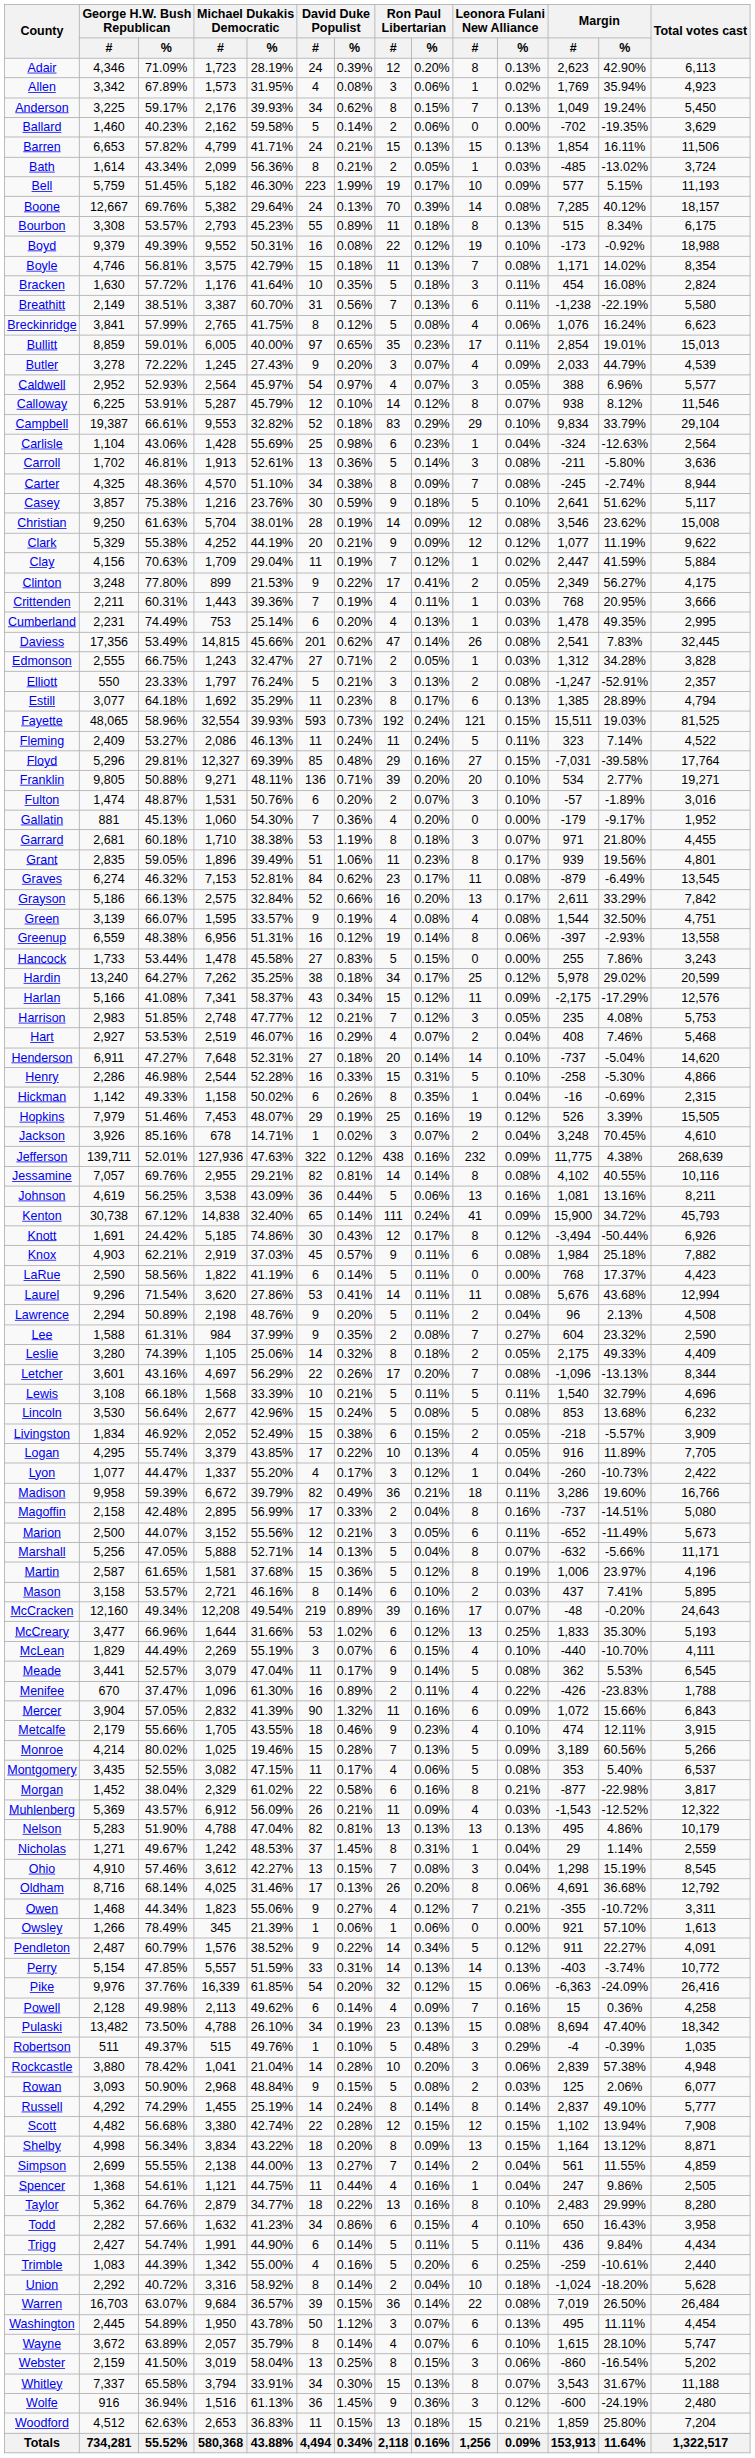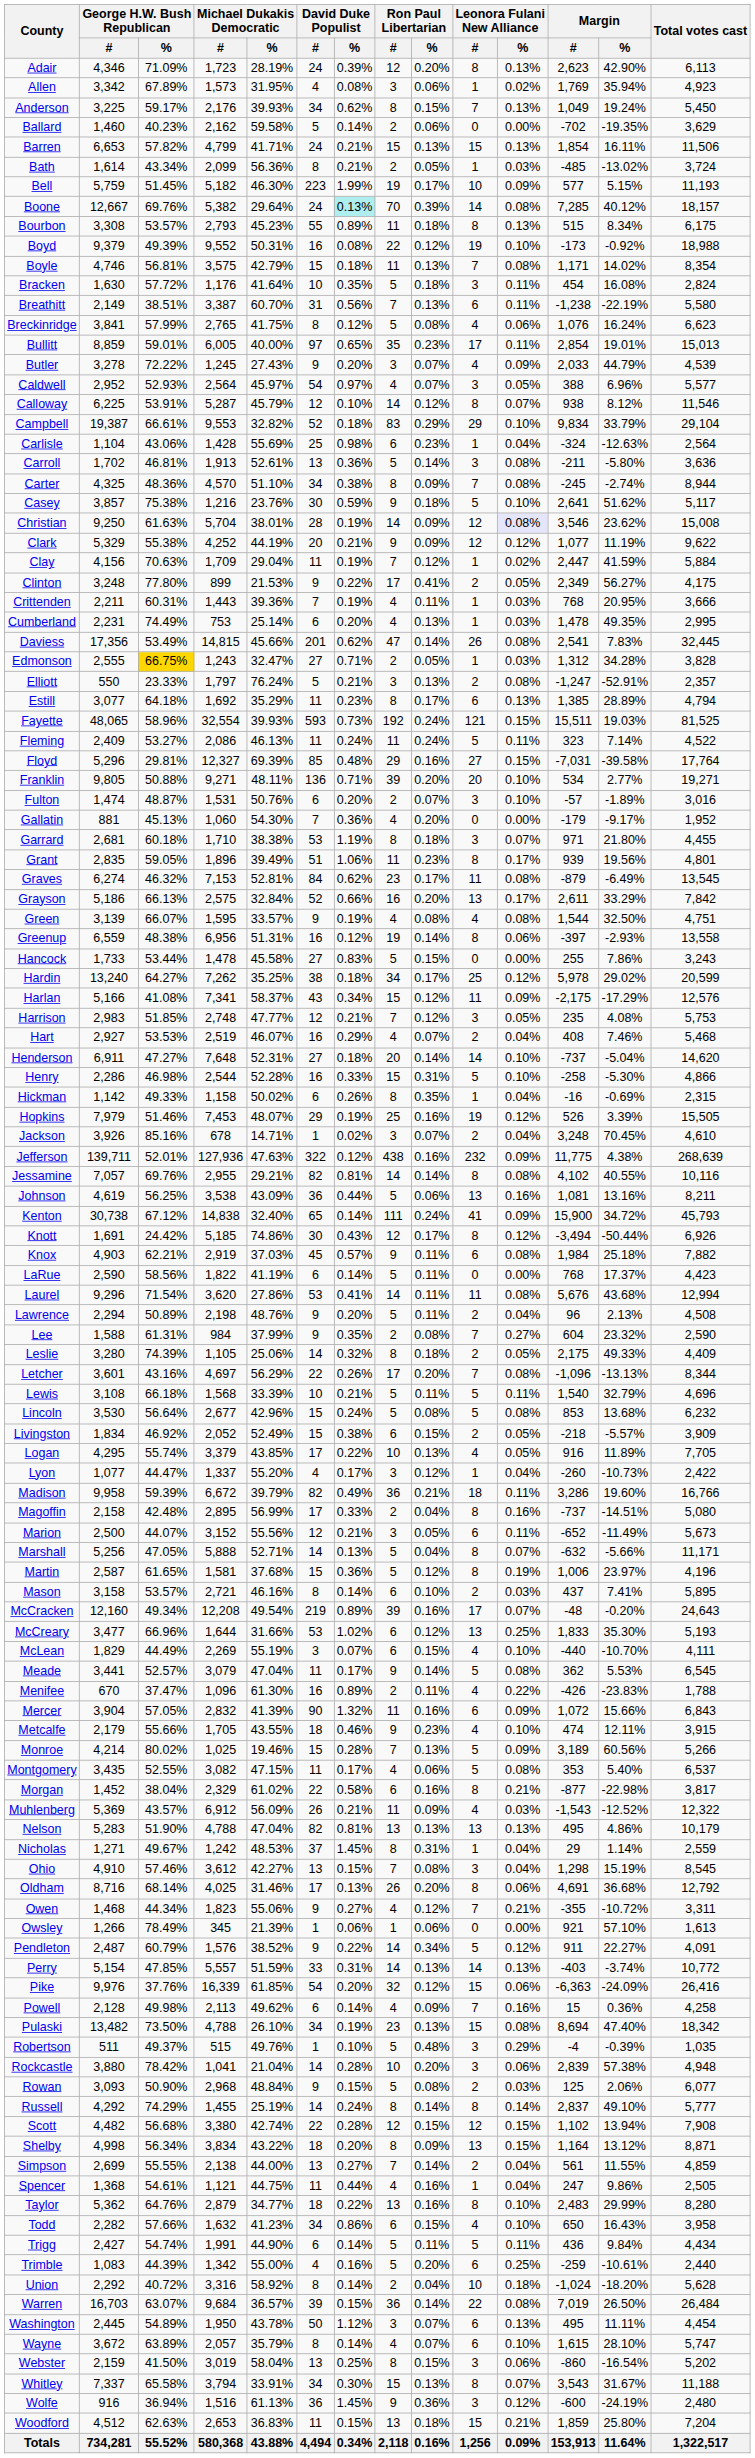(355, 206) no background -> (355, 206) paleturquoise background
(523, 523) no background -> (523, 523) lavender background
(166, 661) no background -> (166, 661) gold background
